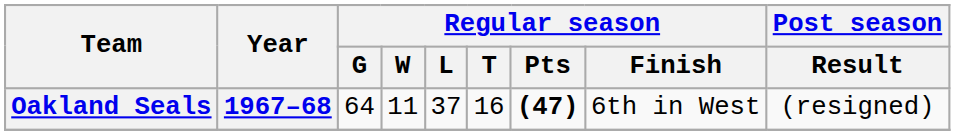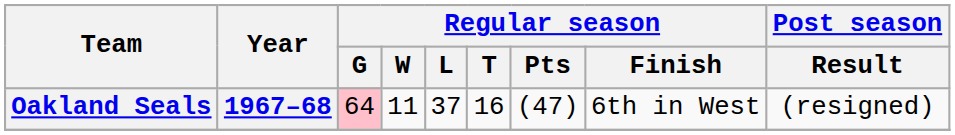(360, 109) no background -> (360, 109) pink background
(548, 109) bold -> (548, 109) normal
